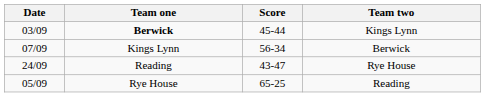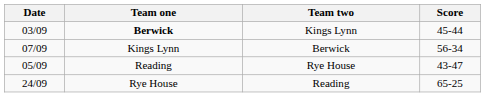columns swapped: (272, 13) <-> (391, 13)
(34, 65) 24/09 -> (34, 65) 05/09
(34, 83) 05/09 -> (34, 83) 24/09
